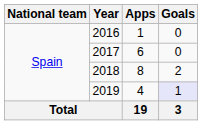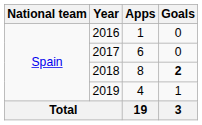(178, 71) normal -> (178, 71) bold
(178, 91) lavender background -> (178, 91) no background
